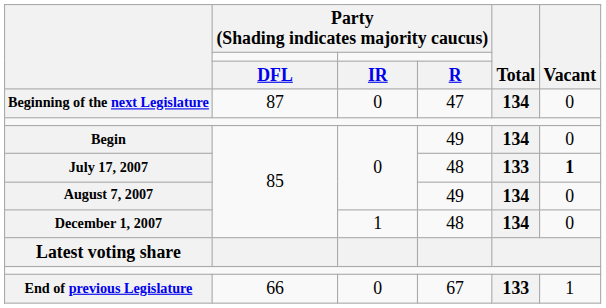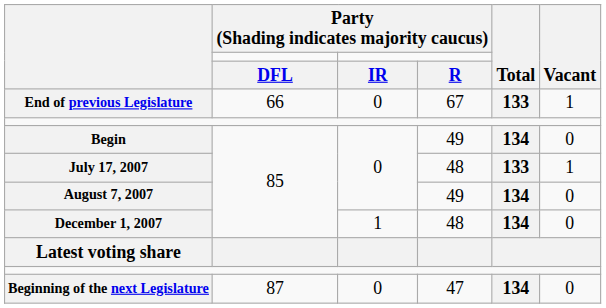rows swapped: (108, 288) <-> (108, 103)
(570, 167) bold -> (570, 167) normal
